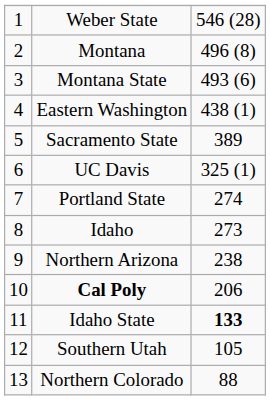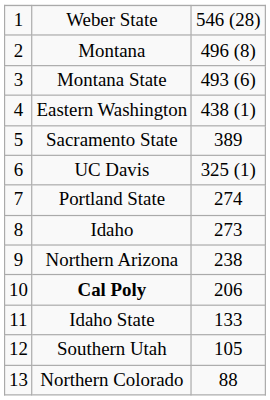(228, 319) bold -> (228, 319) normal
